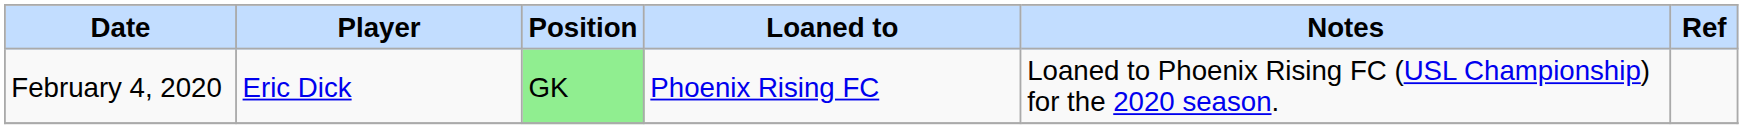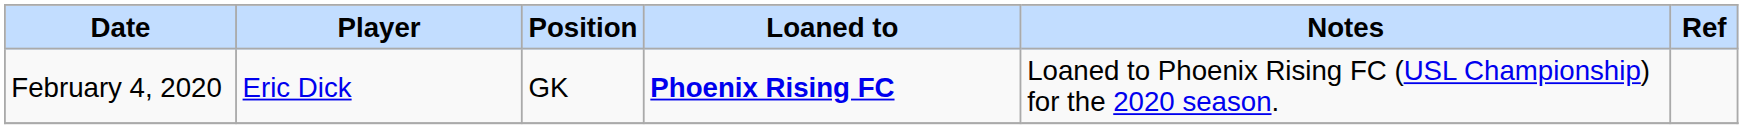(548, 86) lightgreen background -> (548, 86) no background
(765, 86) normal -> (772, 86) bold
